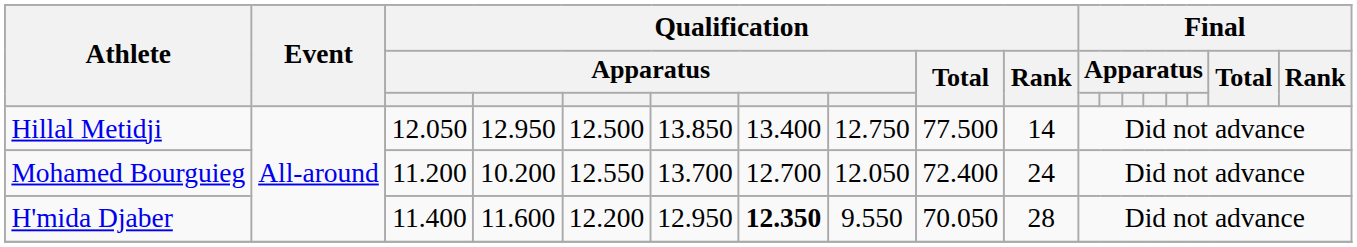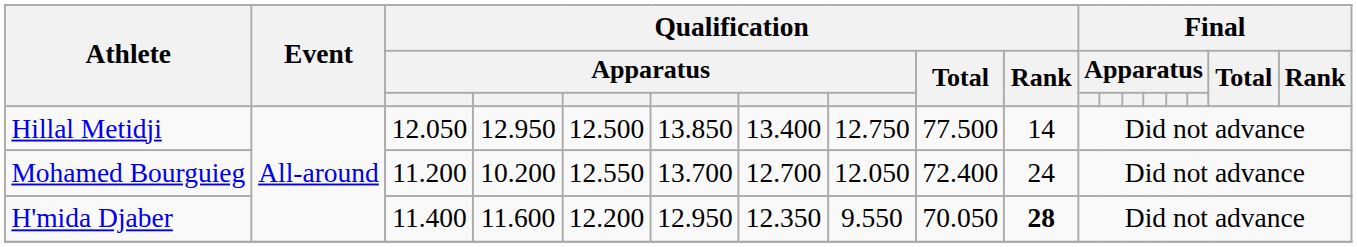(783, 218) bold -> (783, 218) normal
(1041, 218) normal -> (1041, 218) bold
